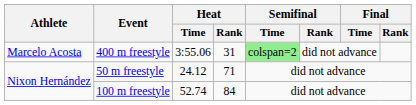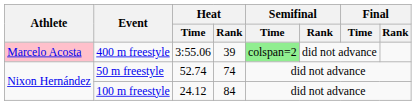(44, 52) no background -> (44, 52) pink background
(229, 52) 31 -> (229, 52) 39
(193, 72) 24.12 -> (193, 72) 52.74
(229, 72) 71 -> (229, 72) 74
(193, 91) 52.74 -> (193, 91) 24.12
